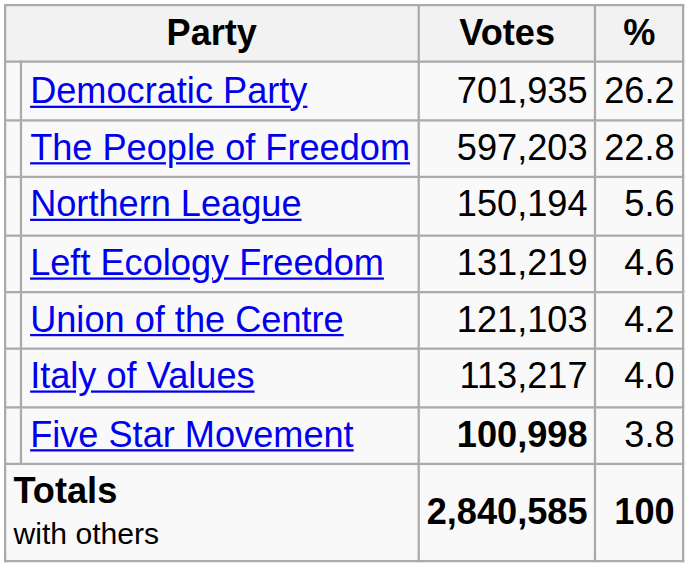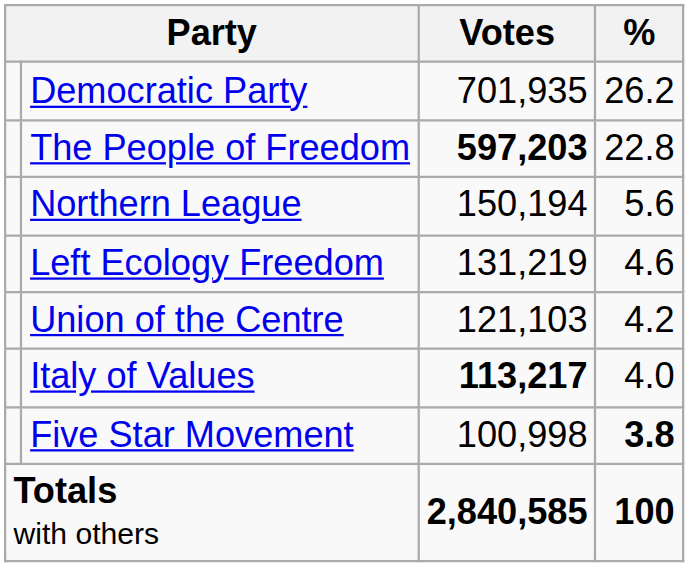(522, 147) normal -> (522, 147) bold
(524, 377) normal -> (523, 377) bold
(522, 434) bold -> (522, 434) normal
(649, 434) normal -> (649, 434) bold
